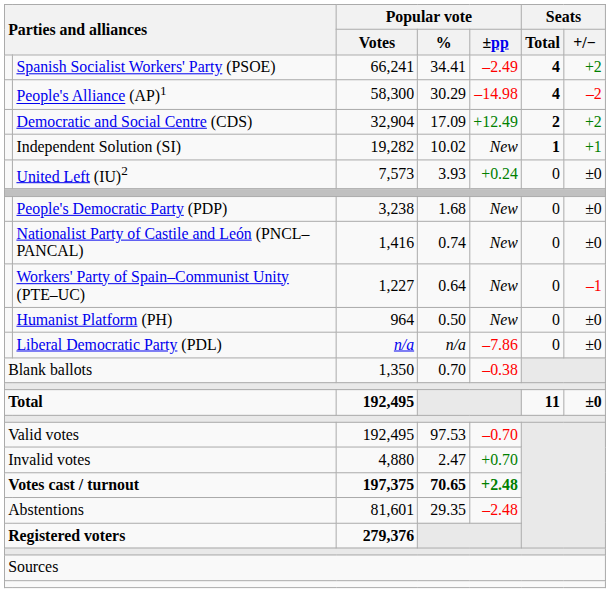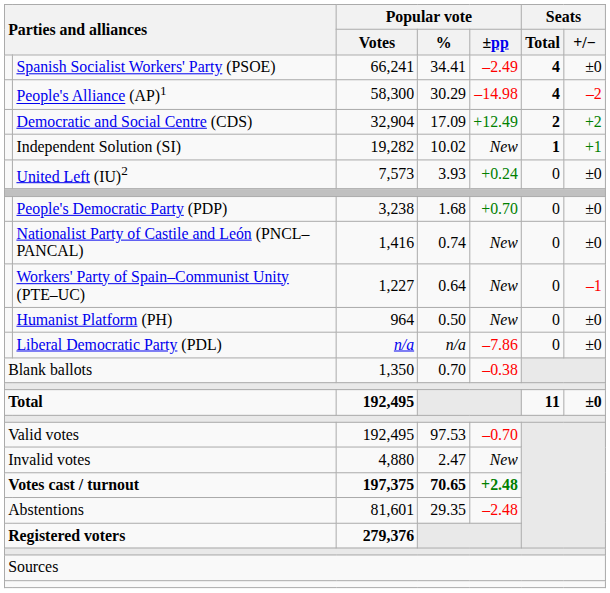(593, 67) +2 -> (593, 67) ±0
(504, 208) New -> (500, 208) +0.70
(500, 459) +0.70 -> (504, 459) New
